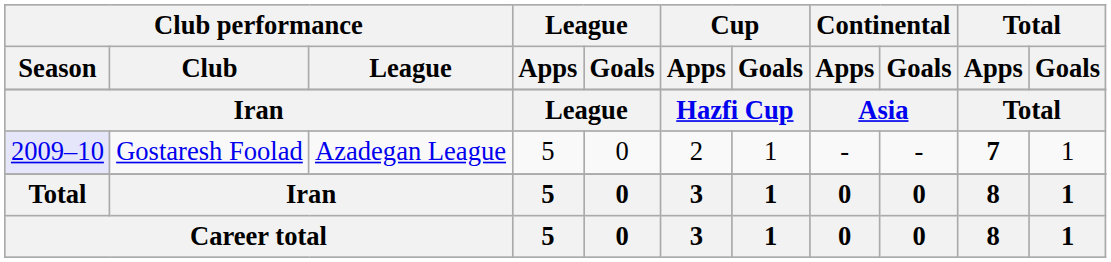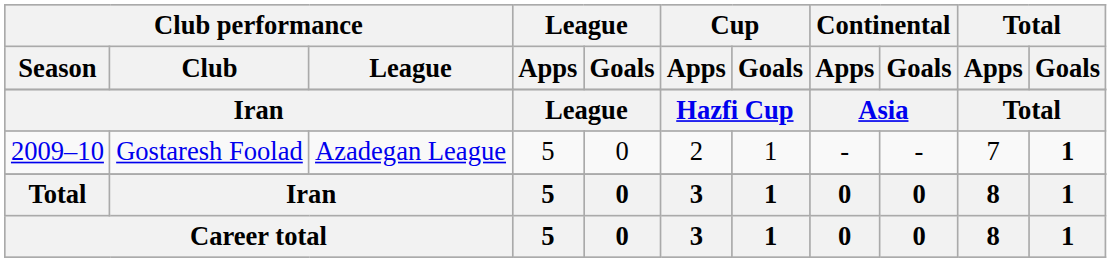(57, 151) lavender background -> (57, 151) no background
(993, 151) bold -> (993, 151) normal
(1068, 151) normal -> (1068, 151) bold
